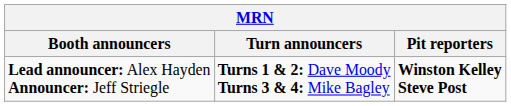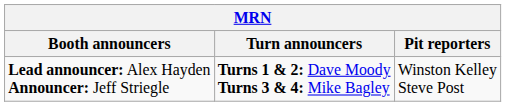(450, 79) bold -> (447, 79) normal
